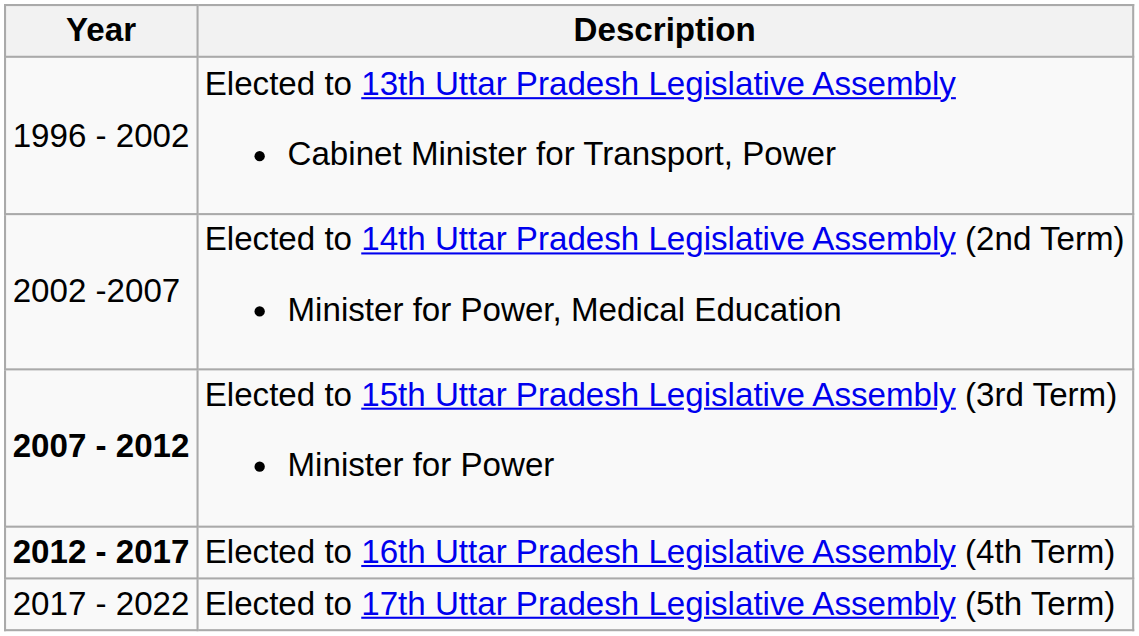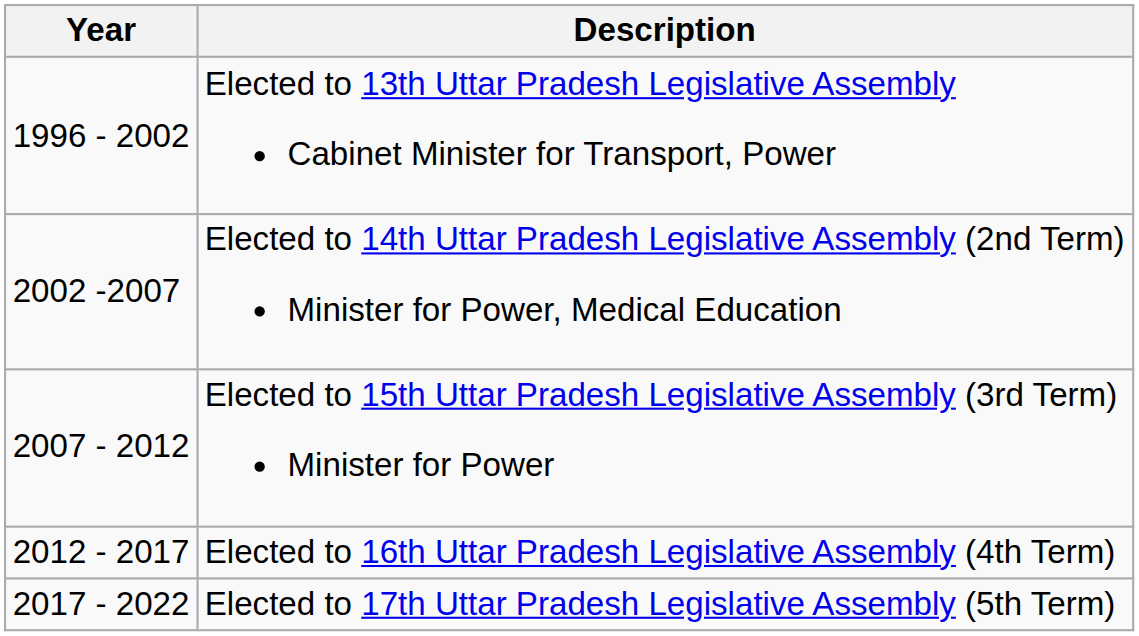(101, 447) bold -> (101, 447) normal
(101, 551) bold -> (101, 551) normal
